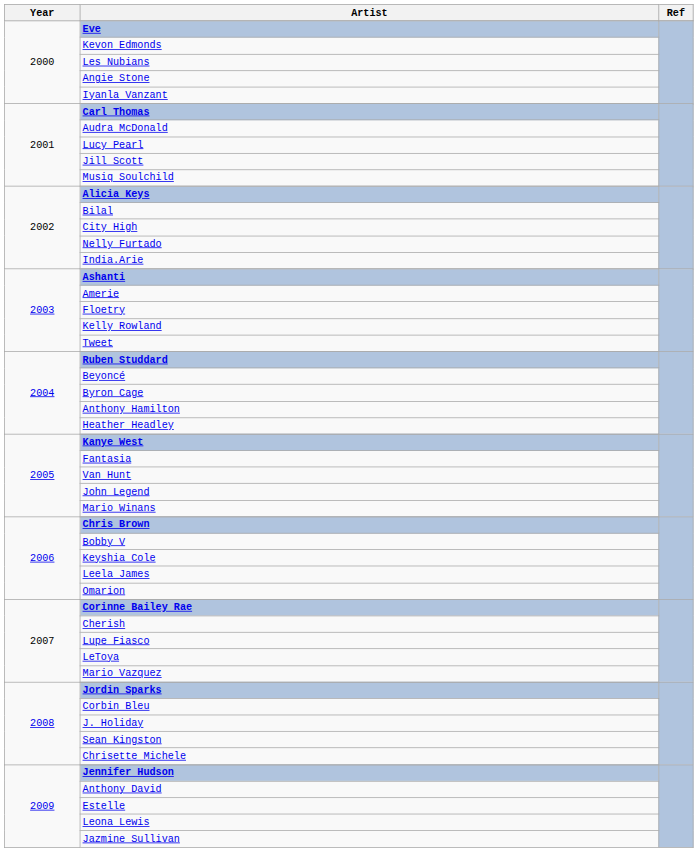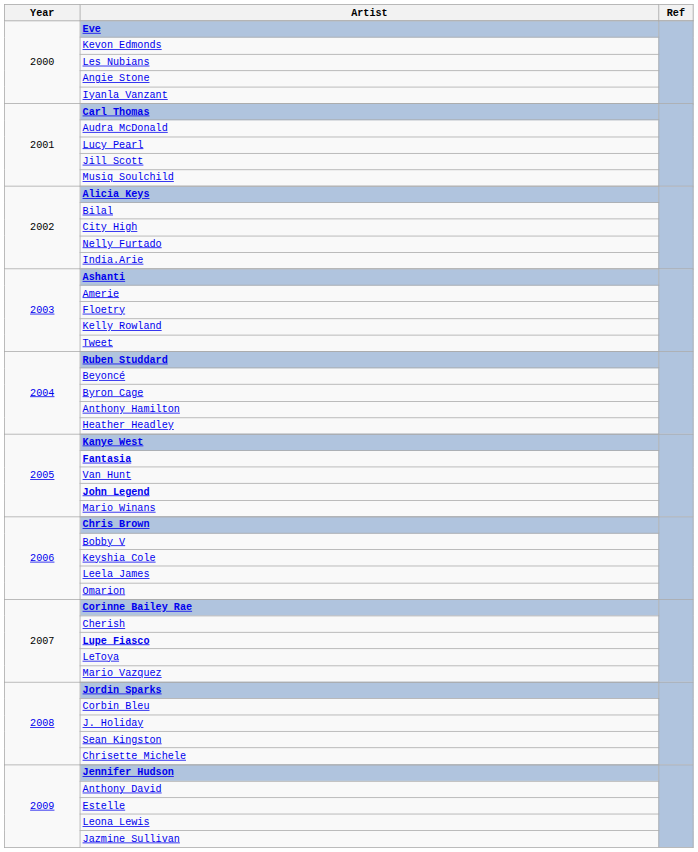(107, 459) normal -> (107, 459) bold
(116, 492) normal -> (116, 492) bold
(116, 641) normal -> (116, 641) bold
